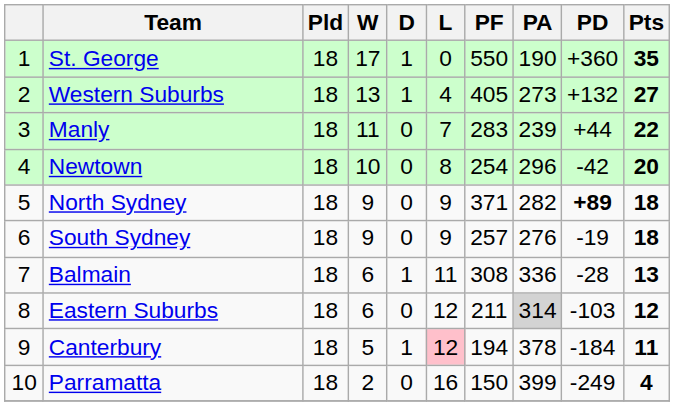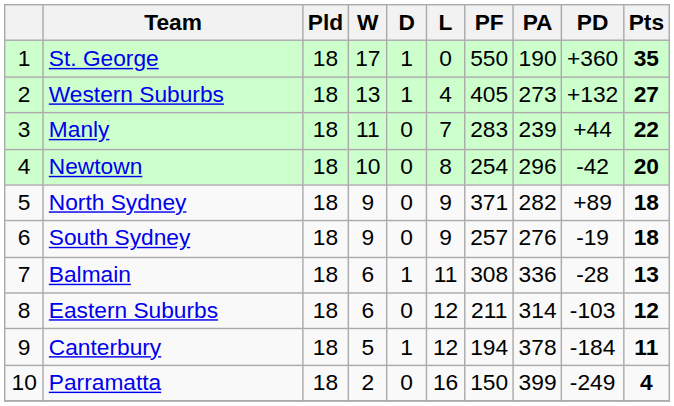(593, 202) bold -> (593, 202) normal
(538, 310) lightgrey background -> (538, 310) no background
(446, 346) pink background -> (446, 346) no background
